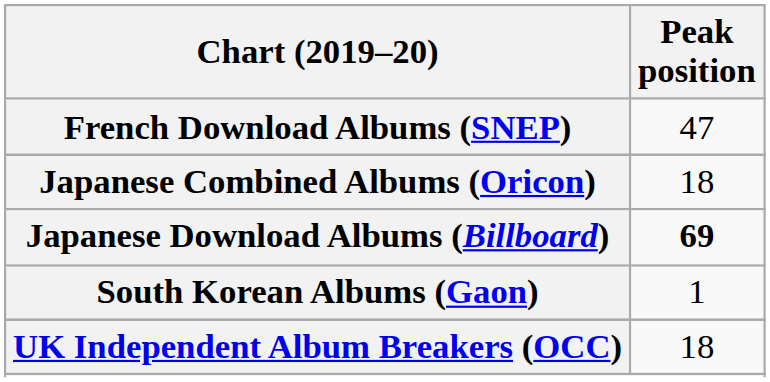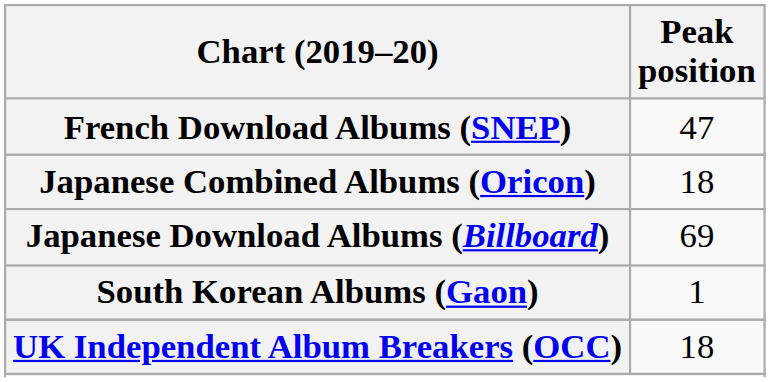(697, 236) bold -> (697, 236) normal
